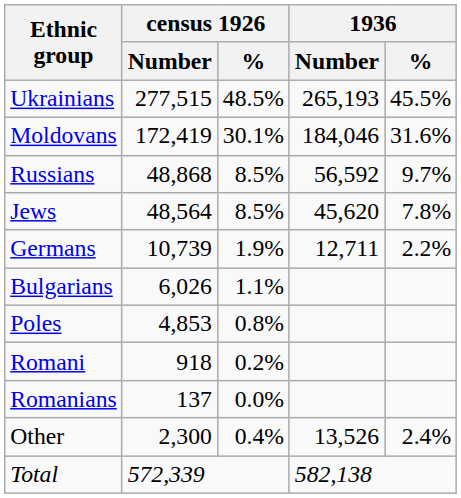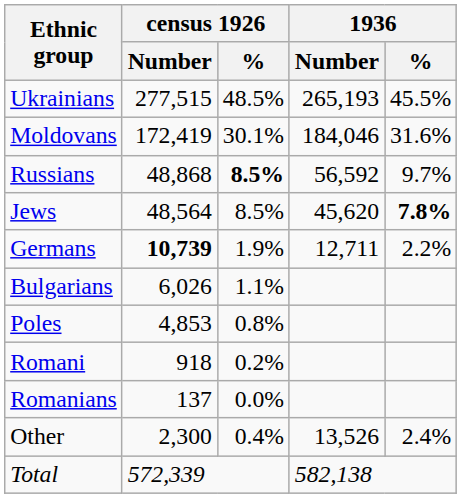(259, 173) normal -> (257, 173) bold
(426, 211) normal -> (425, 211) bold
(179, 248) normal -> (179, 248) bold
